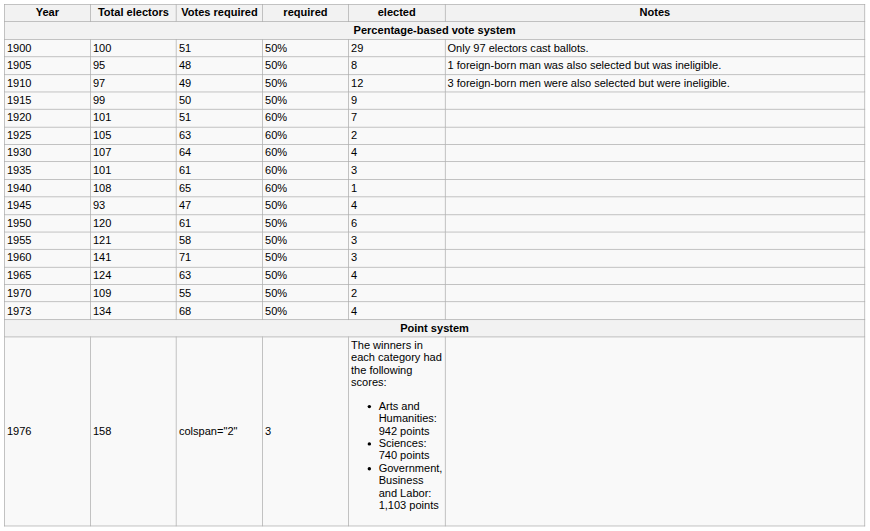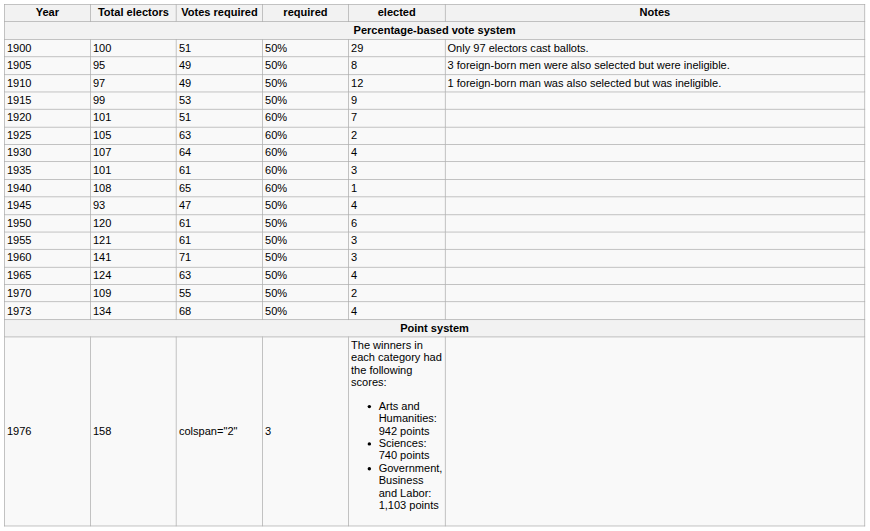(185, 65) 48 -> (185, 65) 49
(584, 65) 1 foreign-born man was also selected but was ineligible. -> (589, 65) 3 foreign-born men were also selected but were ineligible.
(589, 83) 3 foreign-born men were also selected but were ineligible. -> (584, 83) 1 foreign-born man was also selected but was ineligible.
(185, 100) 50 -> (185, 100) 53
(185, 240) 58 -> (185, 240) 61
